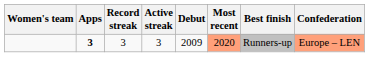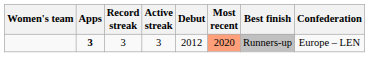(192, 43) 2009 -> (192, 43) 2012
(329, 43) lightsalmon background -> (329, 43) no background
